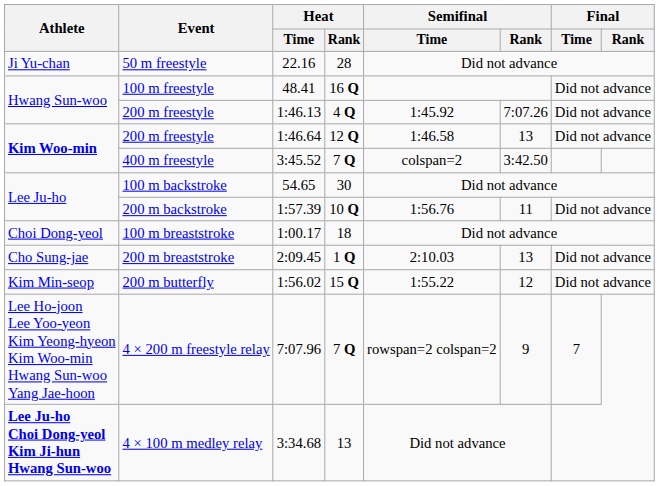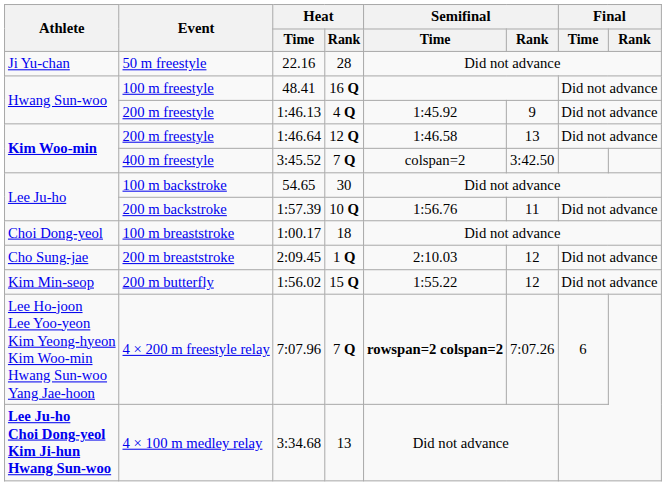(526, 112) 7:07.26 -> (532, 112) 9
(526, 257) 13 -> (532, 257) 12
(432, 349) normal -> (435, 349) bold
(526, 349) 9 -> (532, 349) 7:07.26
(577, 349) 7 -> (583, 349) 6
